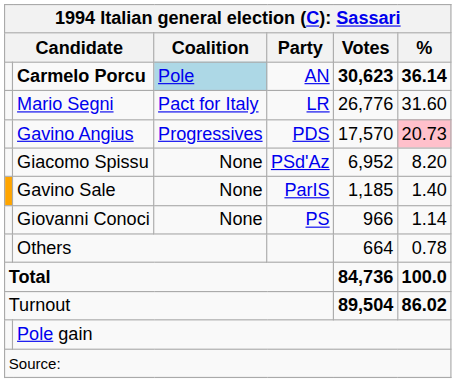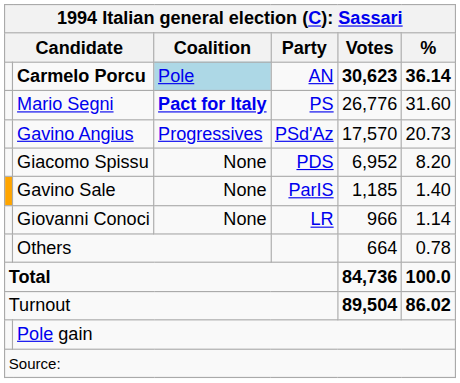(208, 104) normal -> (212, 104) bold
(318, 104) LR -> (322, 104) PS
(311, 133) PDS -> (304, 133) PSd'Az
(424, 133) pink background -> (428, 133) no background
(300, 162) PSd'Az -> (315, 162) PDS
(318, 219) PS -> (322, 219) LR
